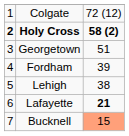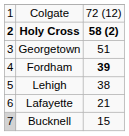(104, 67) normal -> (104, 67) bold
(104, 103) bold -> (104, 103) normal
(10, 121) no background -> (10, 121) lightgrey background
(104, 121) lightsalmon background -> (104, 121) no background
